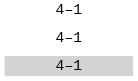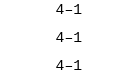(69, 66) lightgrey background -> (69, 66) no background
